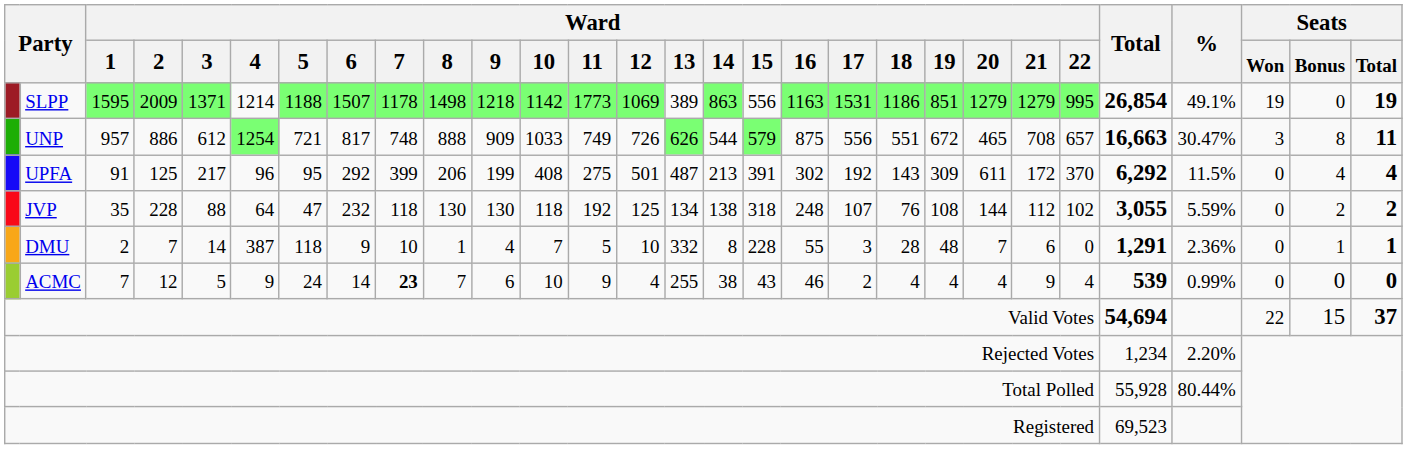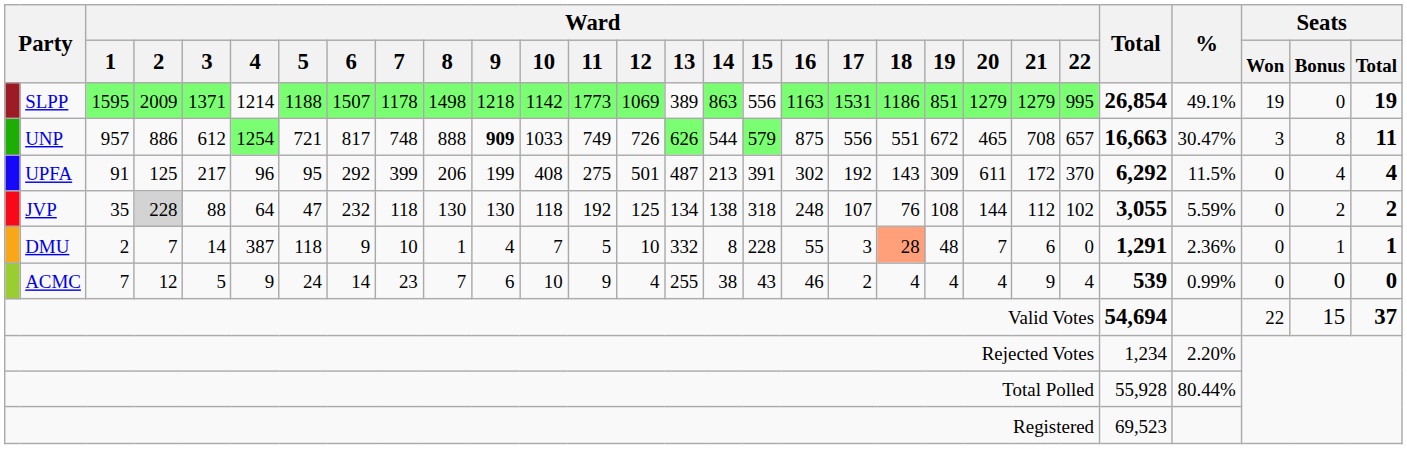(500, 137) normal -> (500, 136) bold
(163, 210) no background -> (163, 210) lightgrey background
(910, 246) no background -> (910, 246) lightsalmon background
(408, 280) bold -> (408, 282) normal
